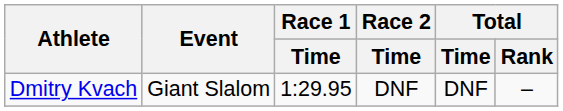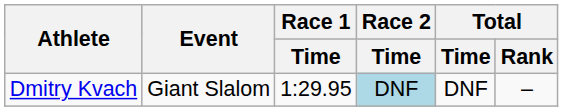(396, 90) no background -> (396, 90) lightblue background
